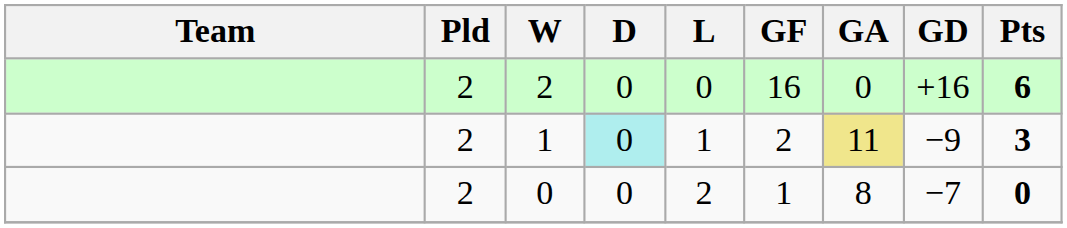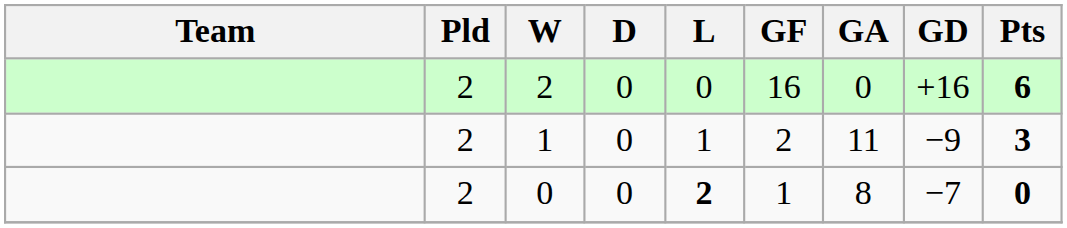(624, 139) paleturquoise background -> (624, 139) no background
(863, 139) khaki background -> (863, 139) no background
(704, 193) normal -> (704, 193) bold
